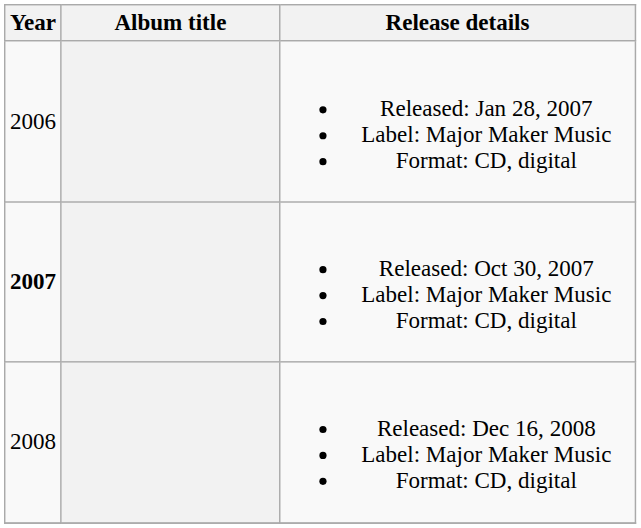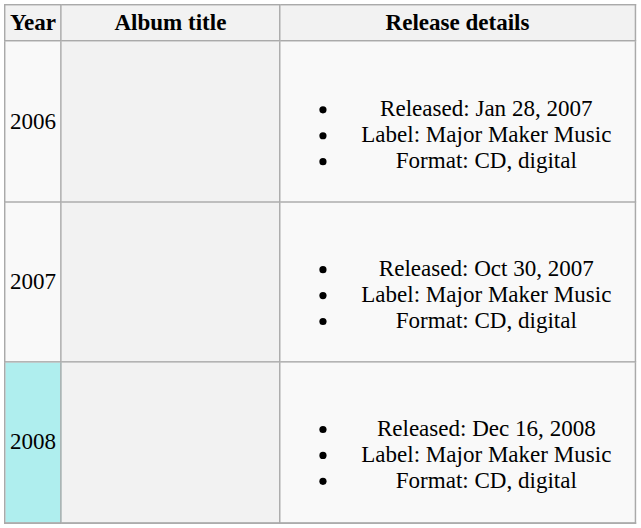(33, 281) bold -> (33, 281) normal
(33, 441) no background -> (33, 441) paleturquoise background
